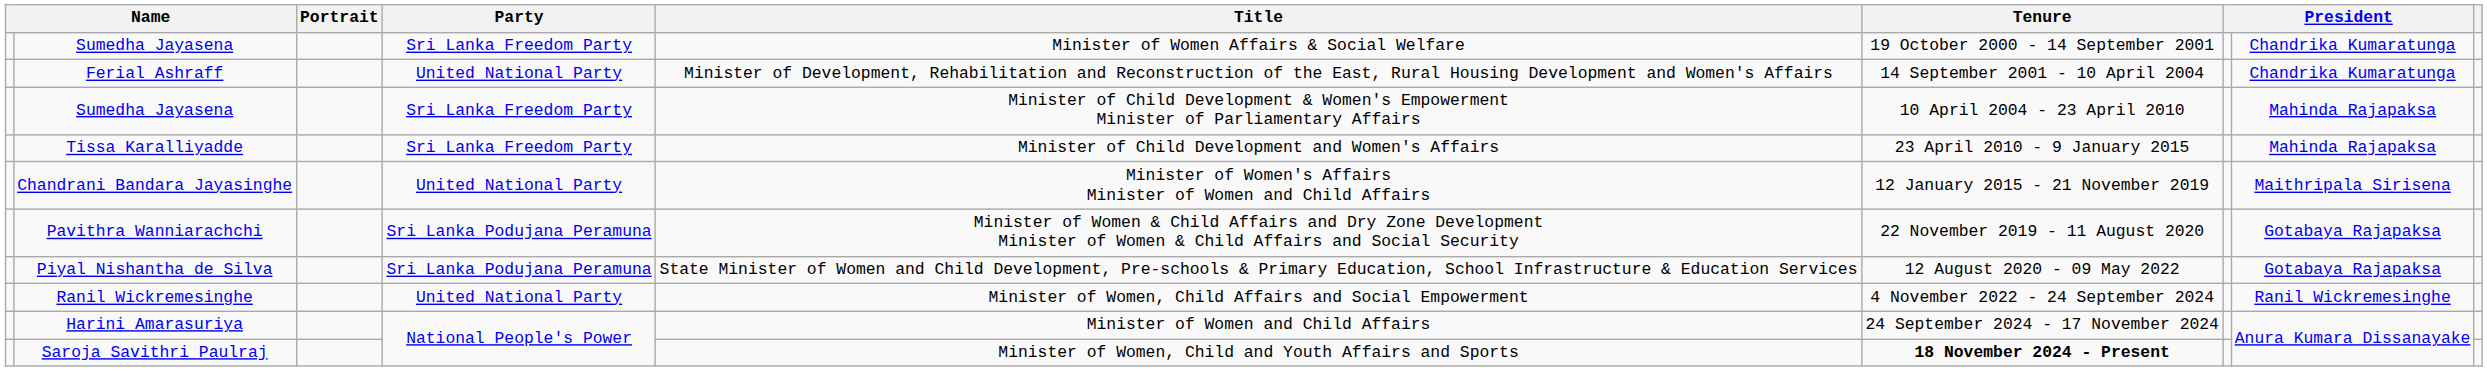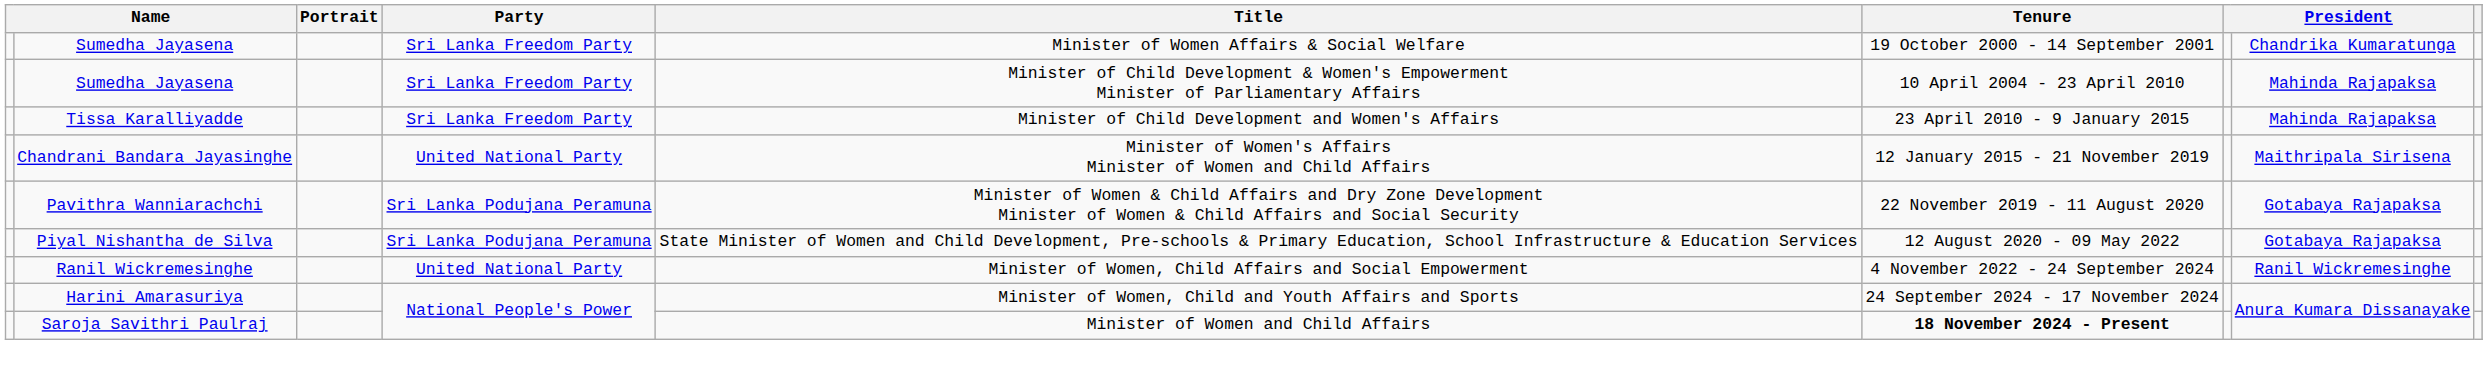- row: (155, 73)
(1259, 325) Minister of Women and Child Affairs -> (1259, 297) Minister of Women, Child and Youth Affairs and Sports
(1259, 352) Minister of Women, Child and Youth Affairs and Sports -> (1259, 325) Minister of Women and Child Affairs
